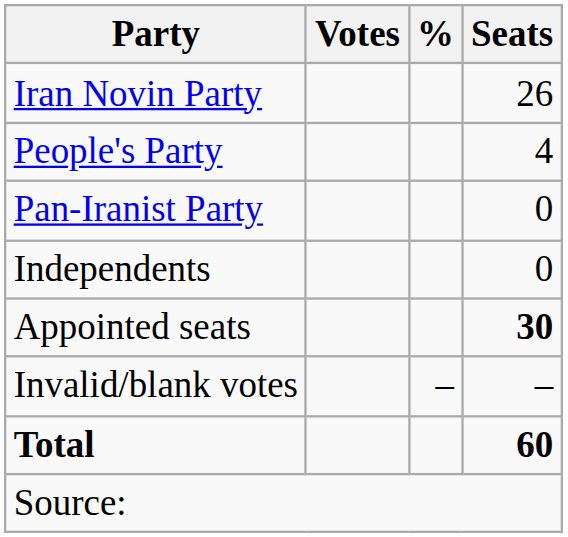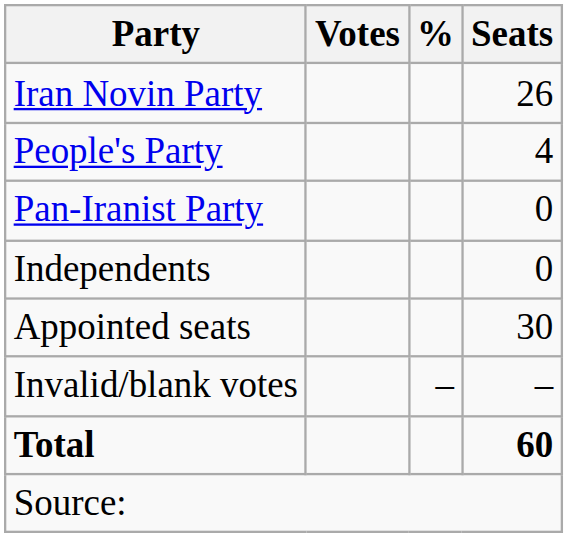(535, 326) bold -> (535, 326) normal
